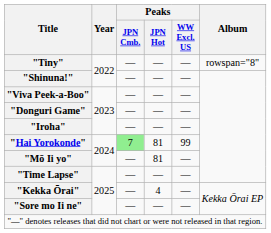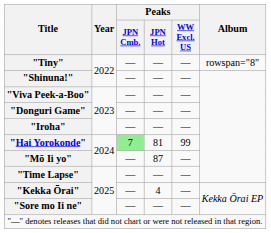(158, 158) 81 -> (158, 158) 87
